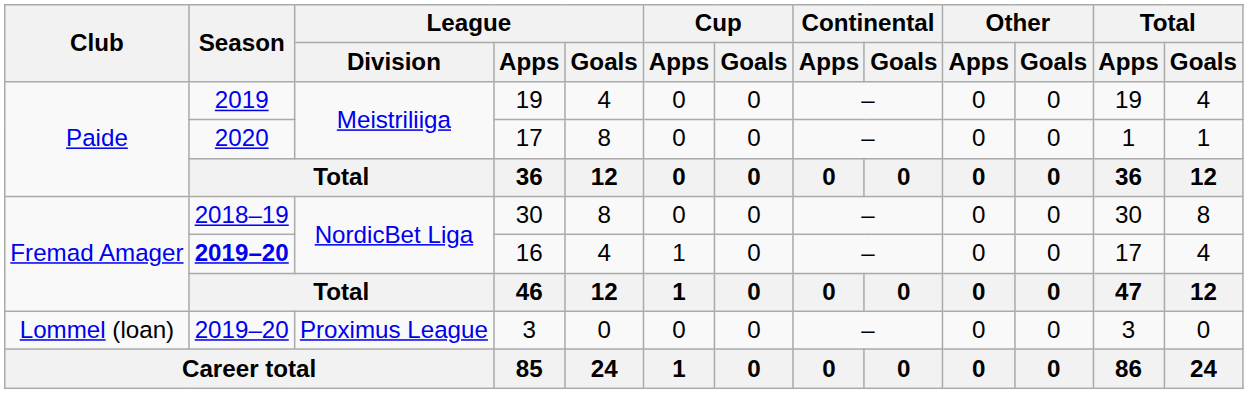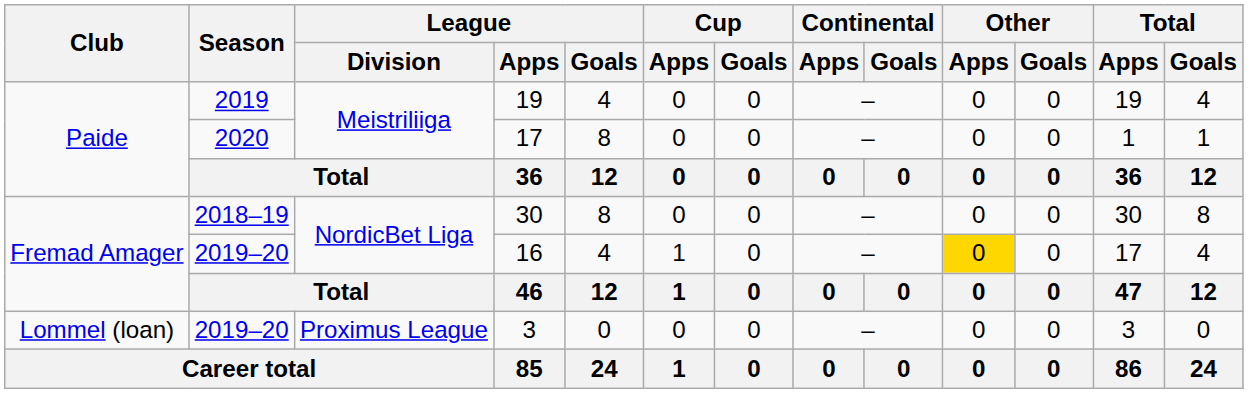(242, 253) bold -> (242, 253) normal
(979, 253) no background -> (979, 253) gold background
